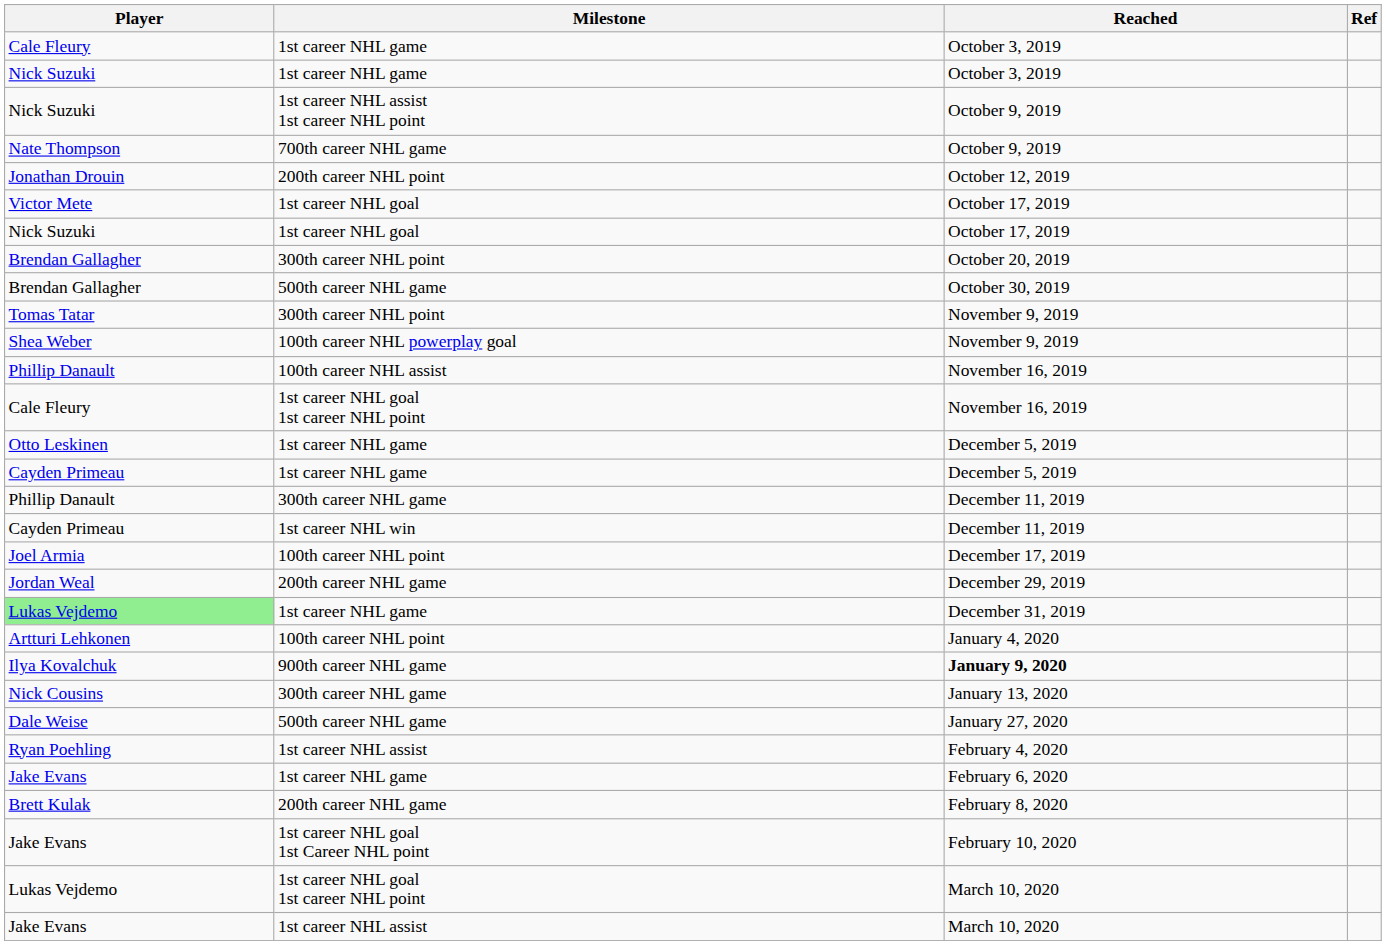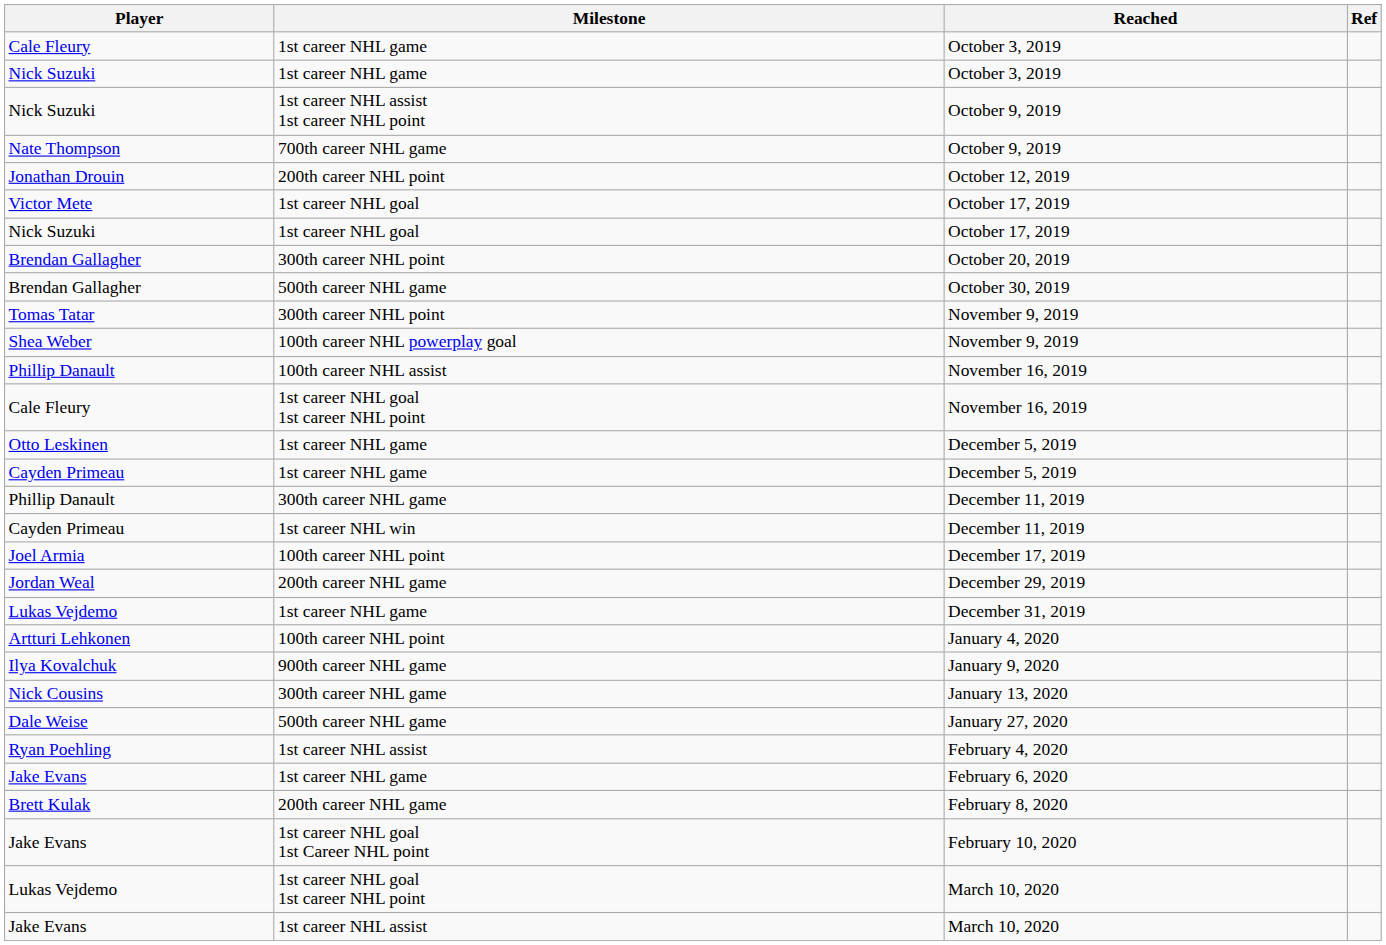(63, 610) lightgreen background -> (63, 610) no background
(1007, 666) bold -> (1004, 666) normal
